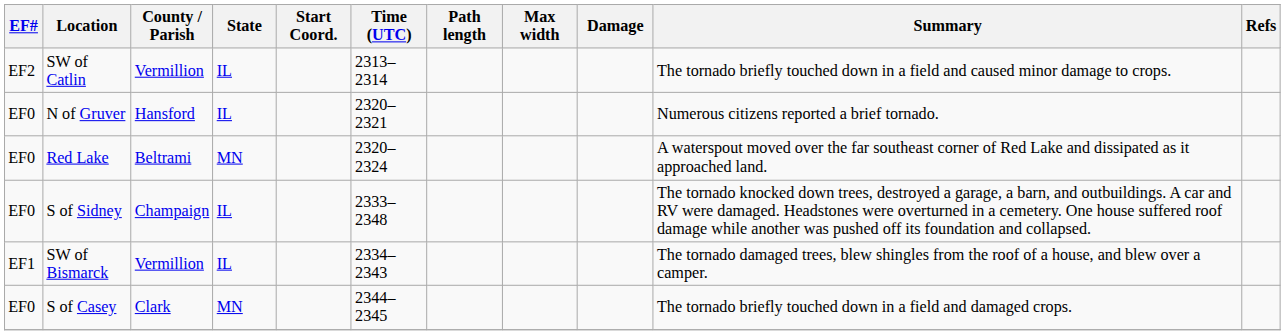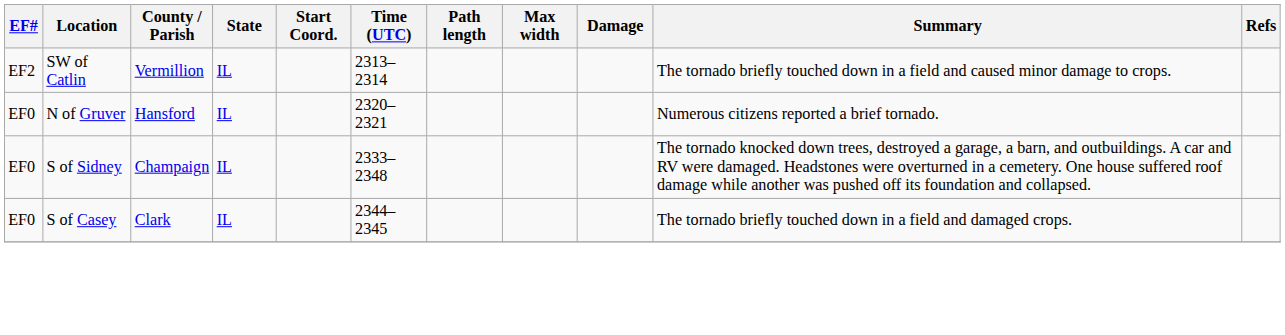- row: (78, 157)
- row: (77, 263)
(230, 307) MN -> (224, 219) IL
